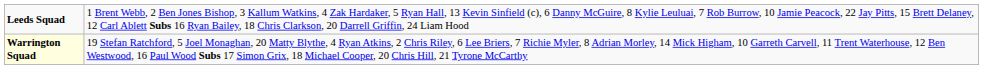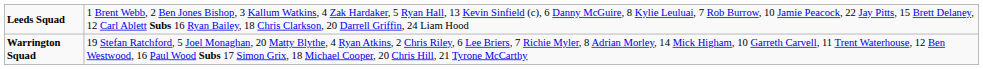(34, 49) lightyellow background -> (34, 49) no background
